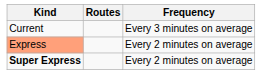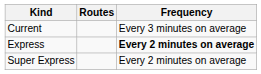(28, 45) lightsalmon background -> (26, 45) no background
(189, 45) normal -> (187, 45) bold
(45, 61) bold -> (41, 61) normal
